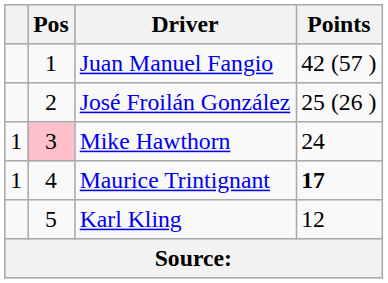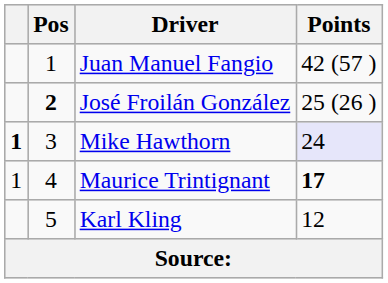(51, 102) normal -> (51, 102) bold
(16, 141) normal -> (16, 141) bold
(51, 141) pink background -> (51, 141) no background
(313, 141) no background -> (313, 141) lavender background
